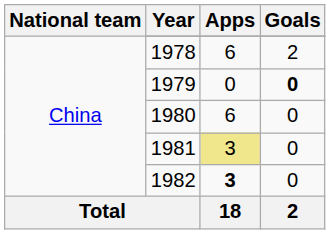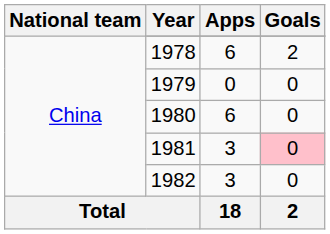(293, 84) bold -> (293, 84) normal
(230, 148) khaki background -> (230, 148) no background
(293, 148) no background -> (293, 148) pink background
(230, 180) bold -> (230, 180) normal
